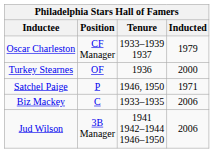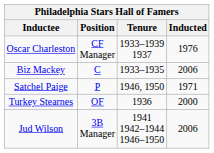(188, 49) 1979 -> (188, 49) 1976
rows swapped: (41, 102) <-> (41, 70)
